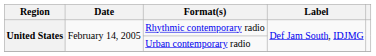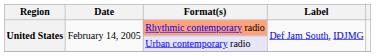(205, 28) no background -> (205, 28) lightsalmon background
(198, 43) no background -> (198, 43) lavender background
